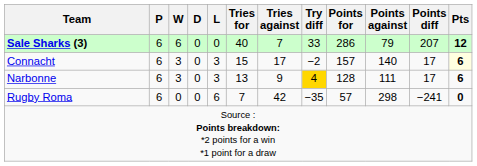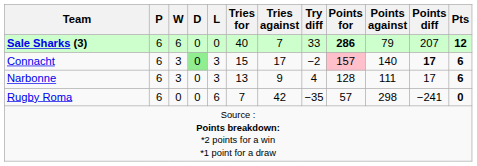(346, 43) normal -> (346, 43) bold
(197, 61) no background -> (197, 61) lightgreen background
(346, 61) no background -> (346, 61) pink background
(429, 61) normal -> (429, 61) bold
(460, 61) lightyellow background -> (460, 61) no background
(314, 79) gold background -> (314, 79) no background
